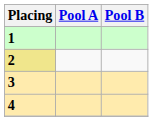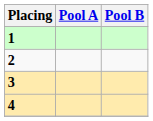(11, 60) khaki background -> (11, 60) no background
